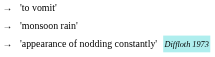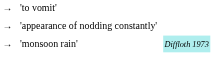(49, 26) 'monsoon rain' -> (89, 26) 'appearance of nodding constantly'
(89, 44) 'appearance of nodding constantly' -> (49, 44) 'monsoon rain'
